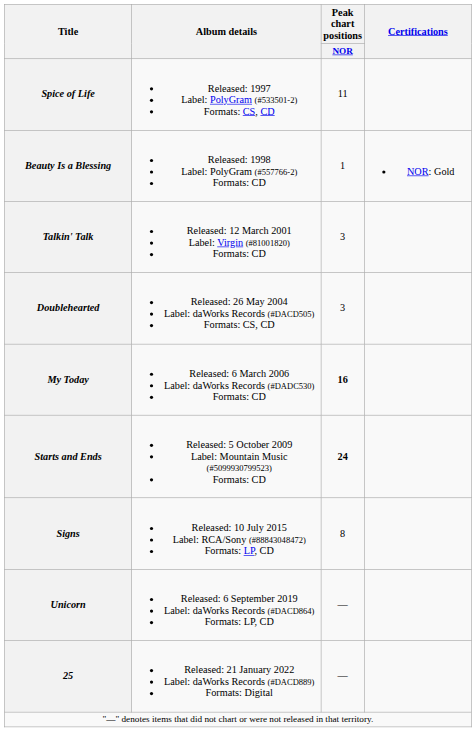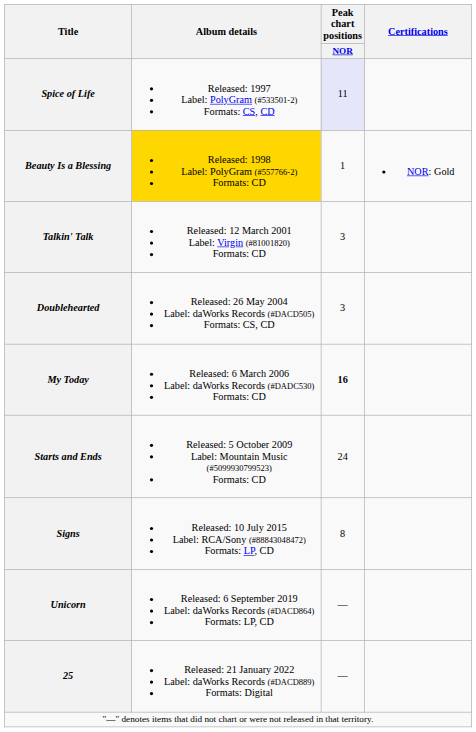(343, 94) no background -> (343, 94) lavender background
(226, 171) no background -> (226, 171) gold background
(343, 456) bold -> (343, 456) normal
